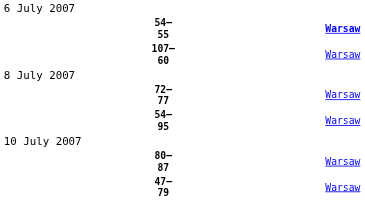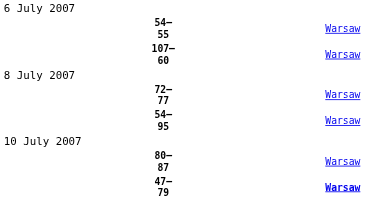(343, 29) bold -> (343, 29) normal
(343, 187) normal -> (343, 187) bold
